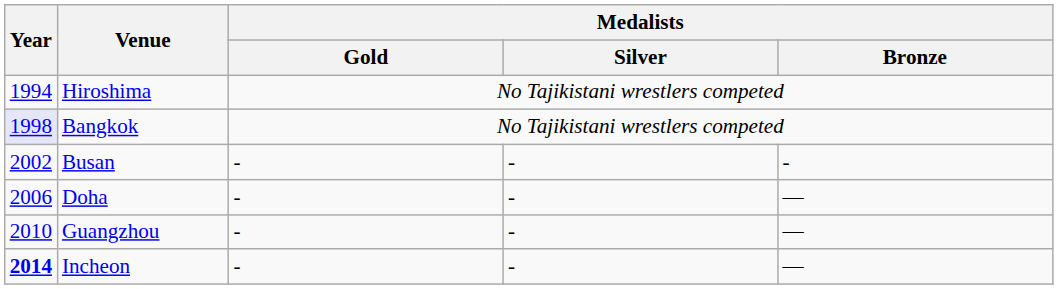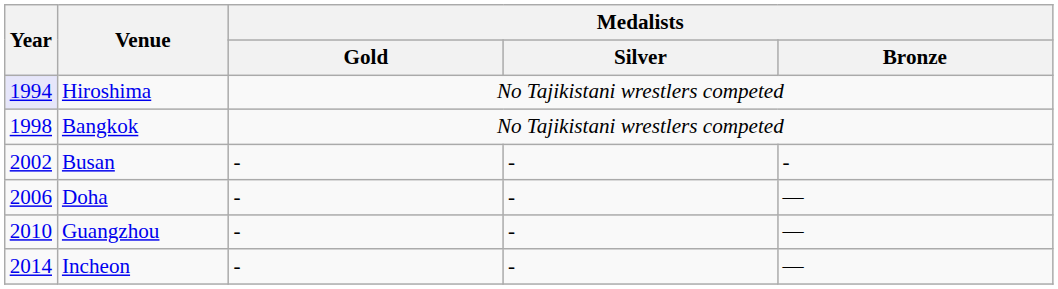(31, 92) no background -> (31, 92) lavender background
(31, 127) lavender background -> (31, 127) no background
(31, 266) bold -> (31, 266) normal
